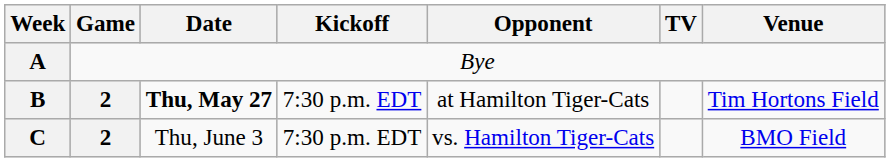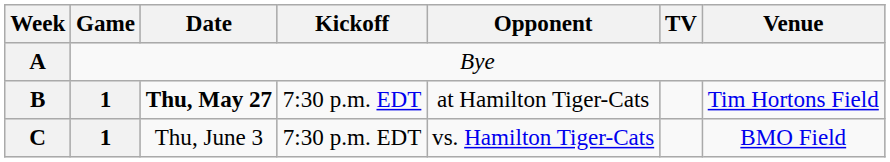(106, 99) 2 -> (106, 99) 1
(106, 138) 2 -> (106, 138) 1
